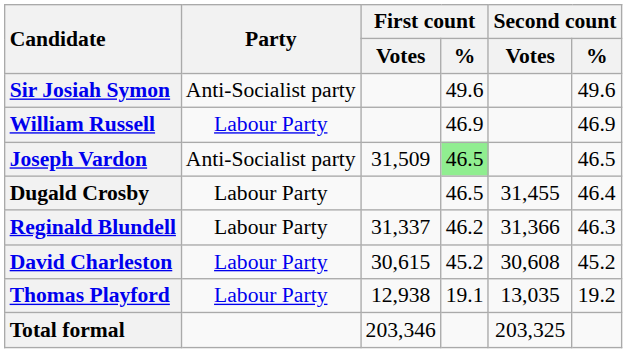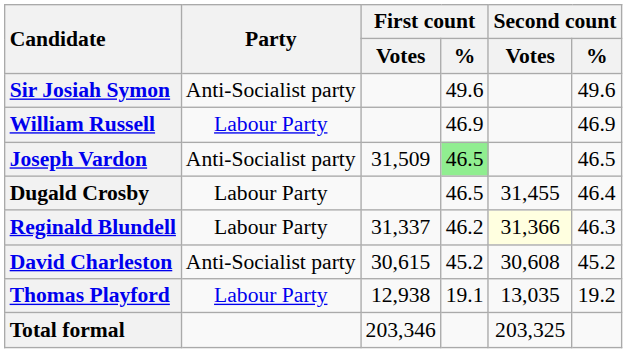(530, 227) no background -> (530, 227) lightyellow background
(271, 261) Labour Party -> (271, 261) Anti-Socialist party
